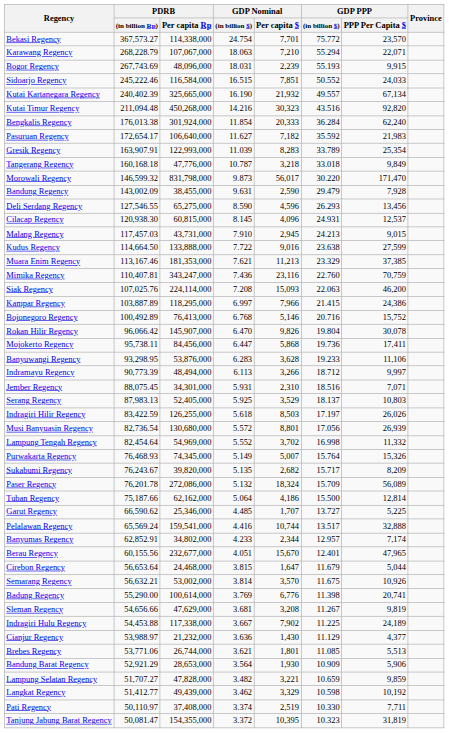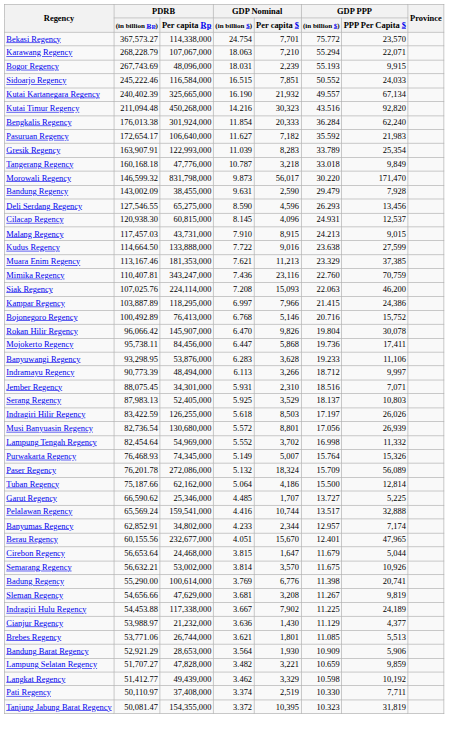(290, 233) 2,945 -> (290, 233) 8,915
- row: (39, 470)
